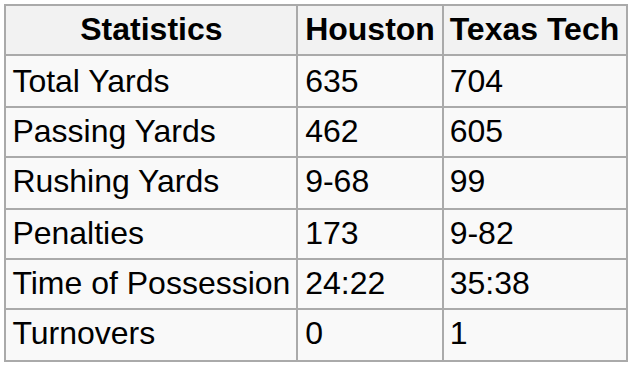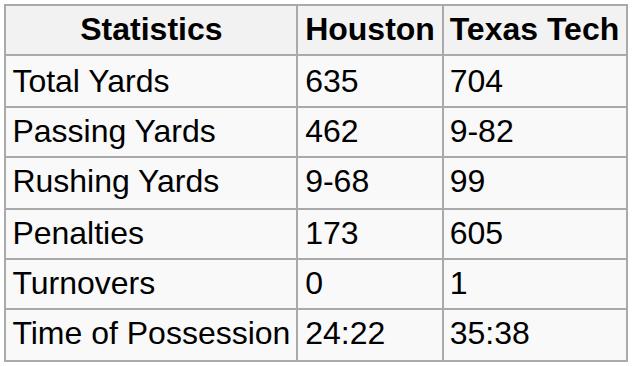(476, 131) 605 -> (482, 131) 9-82
(482, 232) 9-82 -> (476, 232) 605
rows swapped: (84, 334) <-> (151, 283)
